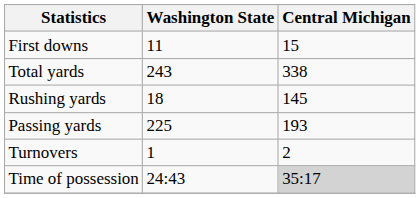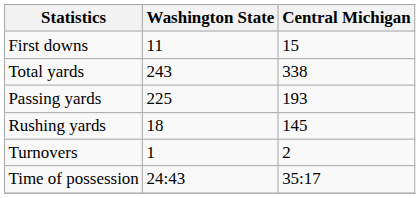rows swapped: (57, 98) <-> (55, 125)
(301, 179) lightgrey background -> (301, 179) no background
